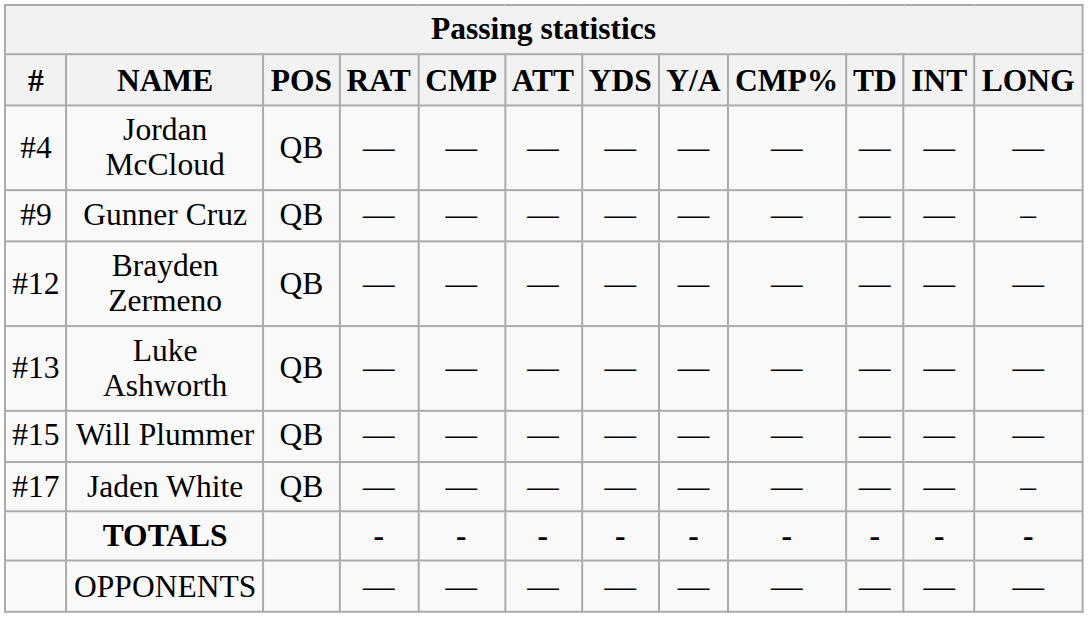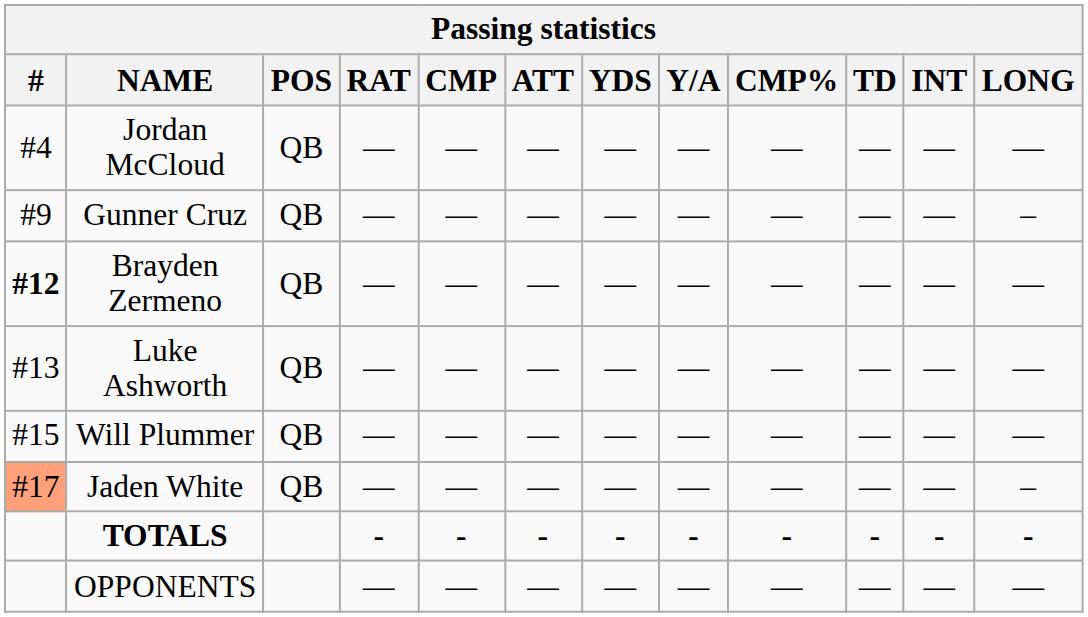(36, 282) normal -> (36, 282) bold
(36, 485) no background -> (36, 485) lightsalmon background
